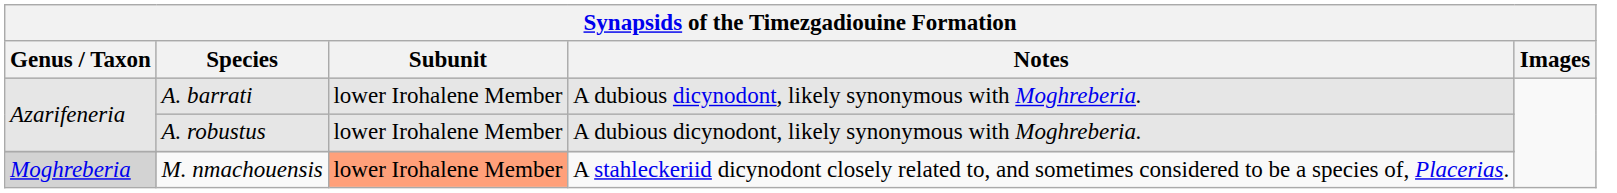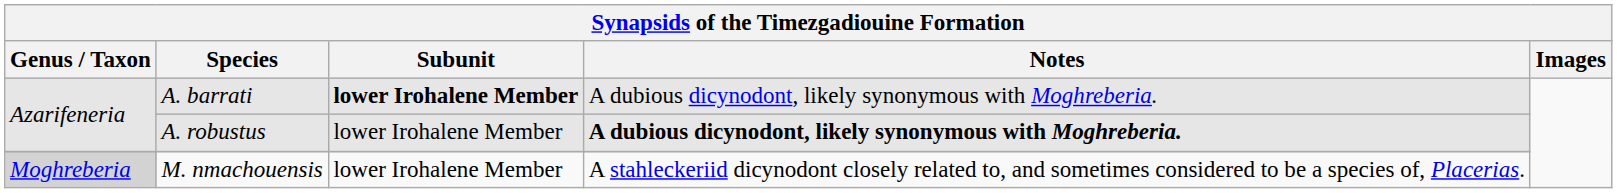(448, 95) normal -> (456, 95) bold
(857, 132) normal -> (885, 132) bold
(448, 168) lightsalmon background -> (448, 168) no background
